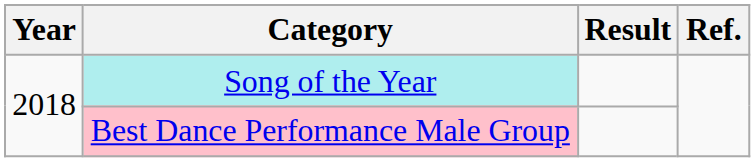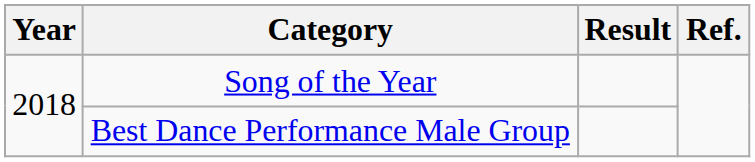(330, 80) paleturquoise background -> (330, 80) no background
(330, 130) pink background -> (330, 130) no background
